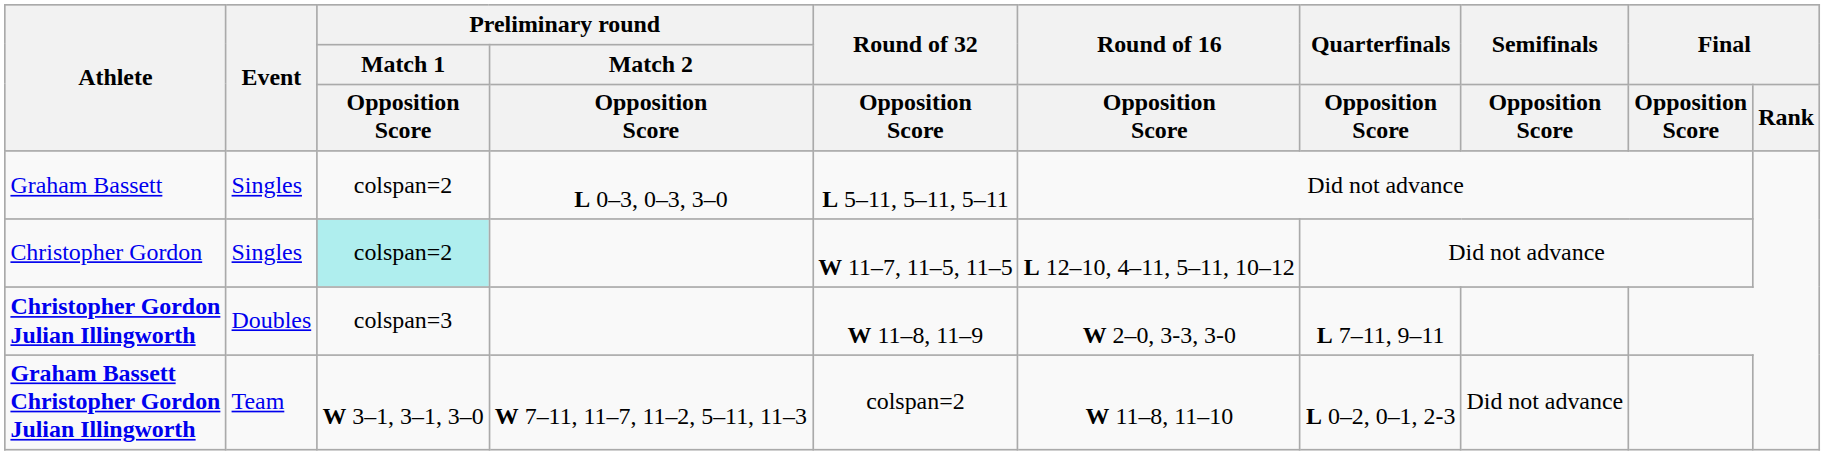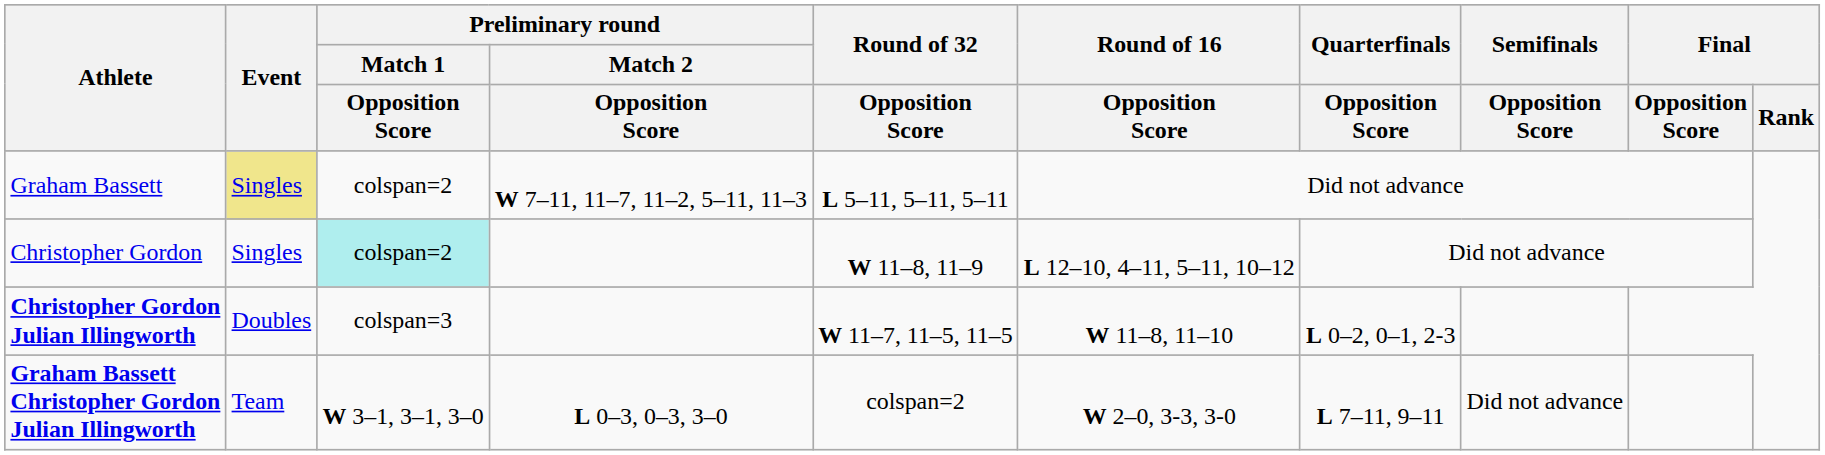(267, 185) no background -> (267, 185) khaki background
(651, 199) L 0–3, 0–3, 3–0 -> (651, 199) W 7–11, 11–7, 11–2, 5–11, 11–3
(915, 266) W 11–7, 11–5, 11–5 -> (915, 266) W 11–8, 11–9
(915, 334) W 11–8, 11–9 -> (915, 334) W 11–7, 11–5, 11–5
(1159, 334) W 2–0, 3-3, 3-0 -> (1159, 334) W 11–8, 11–10
(1381, 334) L 7–11, 9–11 -> (1381, 334) L 0–2, 0–1, 2-3
(651, 416) W 7–11, 11–7, 11–2, 5–11, 11–3 -> (651, 416) L 0–3, 0–3, 3–0
(1159, 416) W 11–8, 11–10 -> (1159, 416) W 2–0, 3-3, 3-0
(1381, 416) L 0–2, 0–1, 2-3 -> (1381, 416) L 7–11, 9–11
